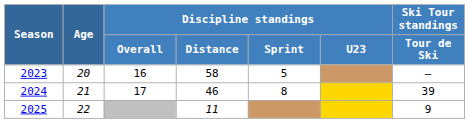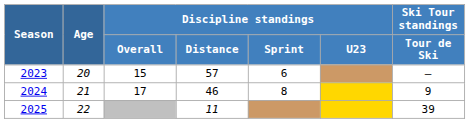(140, 74) 16 -> (140, 74) 15
(212, 74) 58 -> (212, 74) 57
(284, 74) 5 -> (284, 74) 6
(428, 92) 39 -> (428, 92) 9
(428, 110) 9 -> (428, 110) 39
